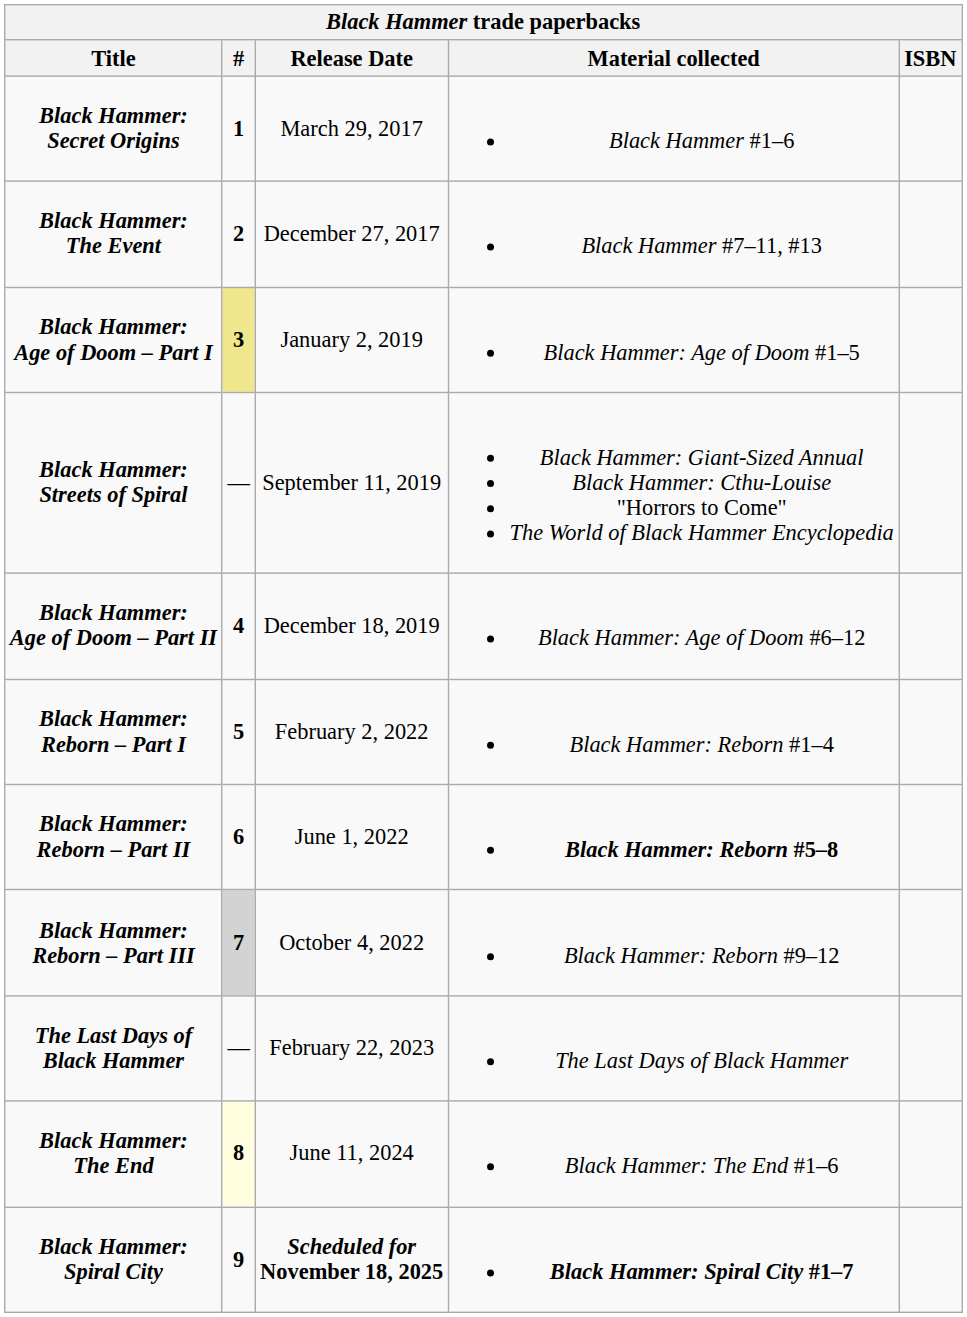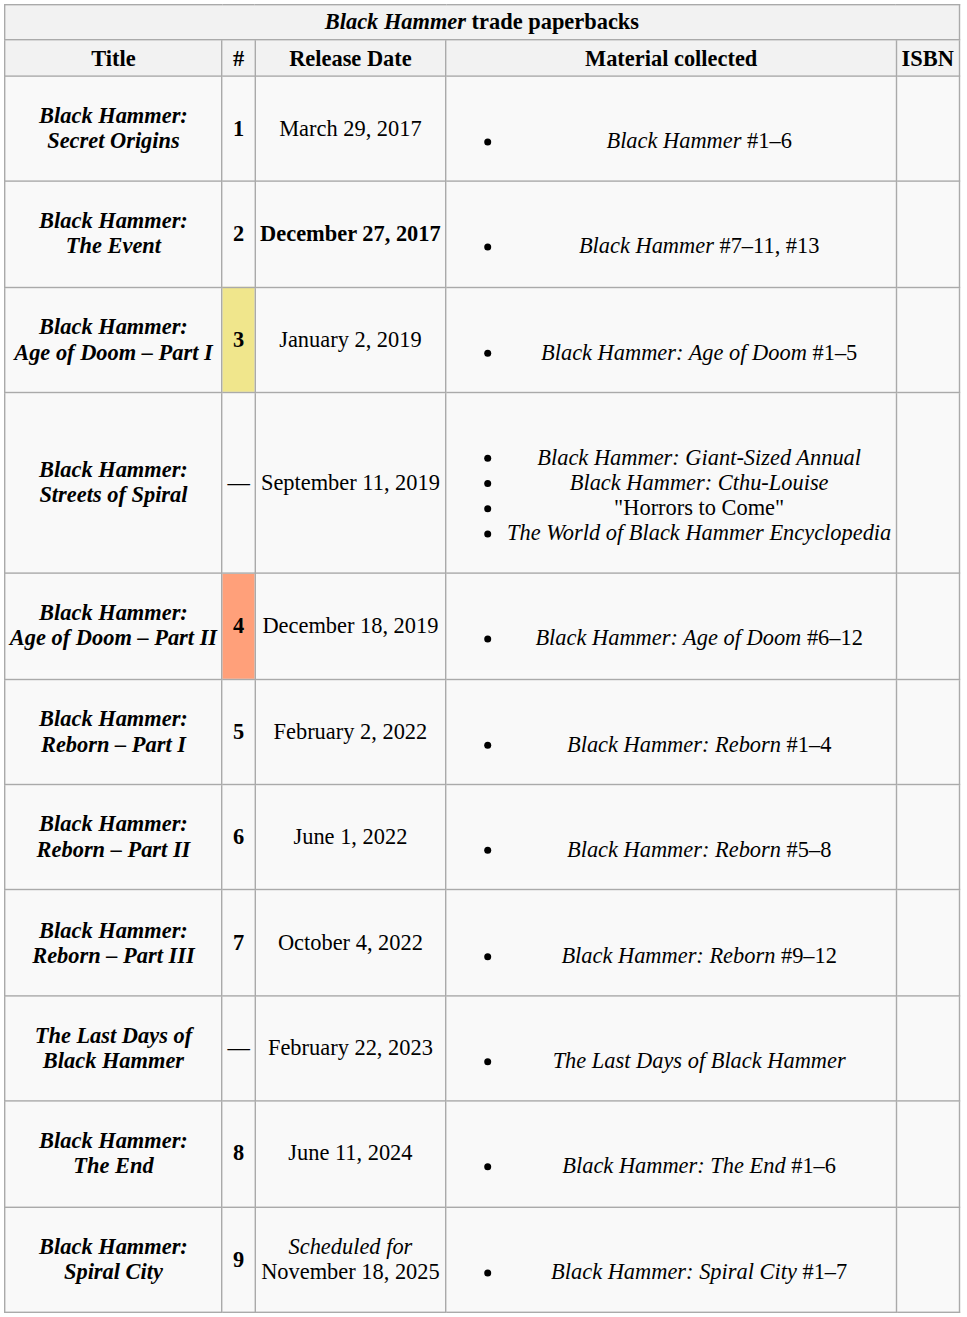(352, 233) normal -> (350, 233) bold
(239, 626) no background -> (239, 626) lightsalmon background
(674, 850) bold -> (671, 850) normal
(239, 942) lightgrey background -> (239, 942) no background
(239, 1153) lightyellow background -> (239, 1153) no background
(352, 1259) bold -> (350, 1259) normal
(674, 1272) bold -> (671, 1272) normal
